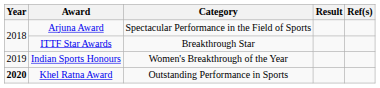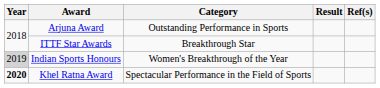(218, 28) Spectacular Performance in the Field of Sports -> (218, 28) Outstanding Performance in Sports
(17, 59) no background -> (17, 59) lightgrey background
(218, 75) Outstanding Performance in Sports -> (218, 75) Spectacular Performance in the Field of Sports
